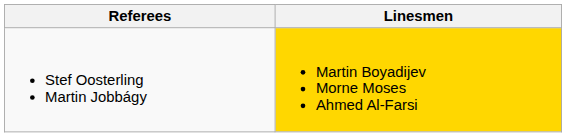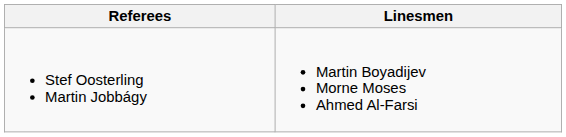(418, 88) gold background -> (418, 88) no background
